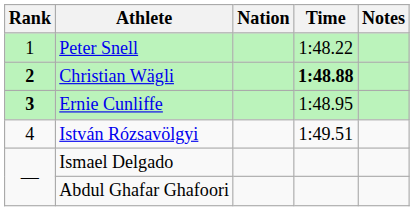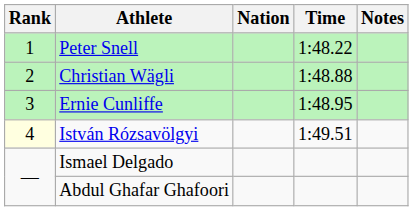(30, 76) bold -> (30, 76) normal
(326, 76) bold -> (325, 76) normal
(30, 104) bold -> (30, 104) normal
(30, 133) no background -> (30, 133) lightyellow background
